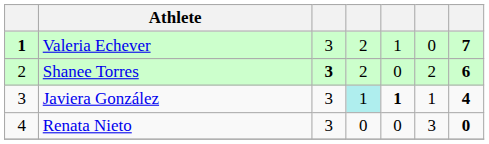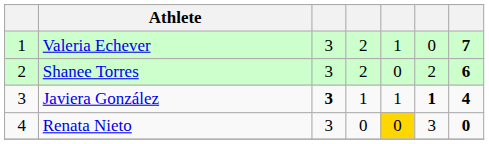(22, 44) bold -> (22, 44) normal
(329, 71) bold -> (329, 71) normal
(329, 98) normal -> (329, 98) bold
(363, 98) paleturquoise background -> (363, 98) no background
(397, 98) bold -> (397, 98) normal
(432, 98) normal -> (432, 98) bold
(397, 125) no background -> (397, 125) gold background
